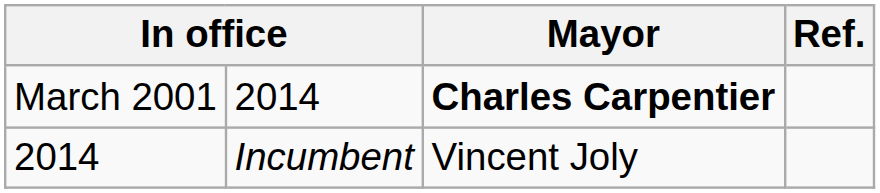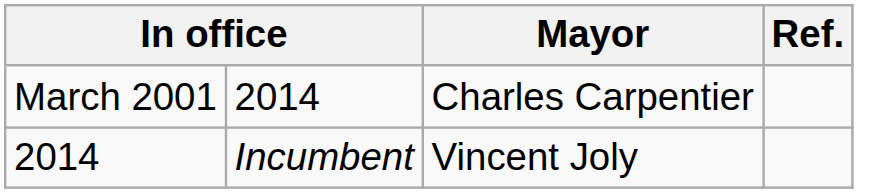(603, 95) bold -> (593, 95) normal
